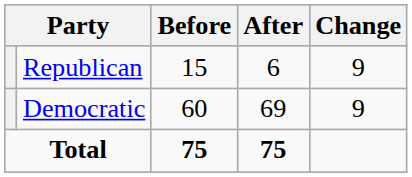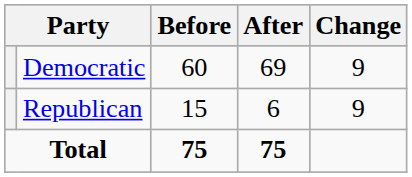rows swapped: (84, 108) <-> (83, 66)
